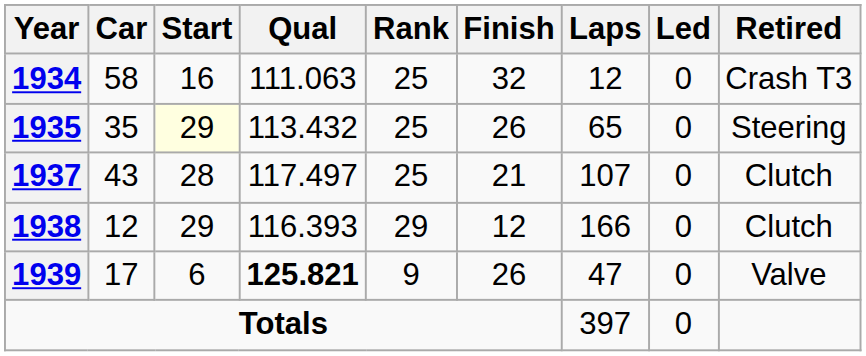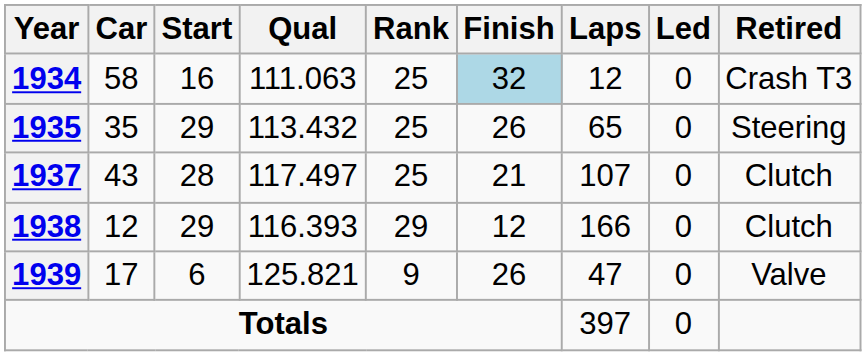(509, 78) no background -> (509, 78) lightblue background
(197, 127) lightyellow background -> (197, 127) no background
(303, 275) bold -> (303, 275) normal
